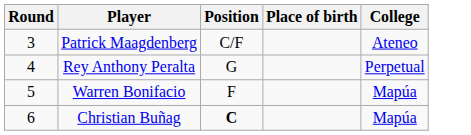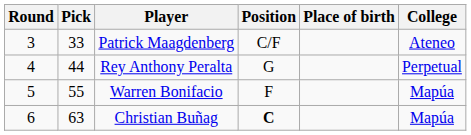+ column: (76, 17)
